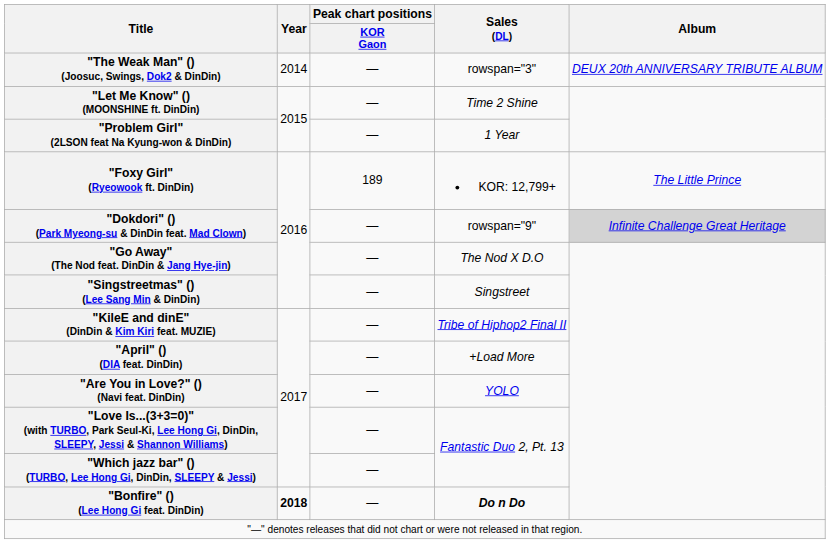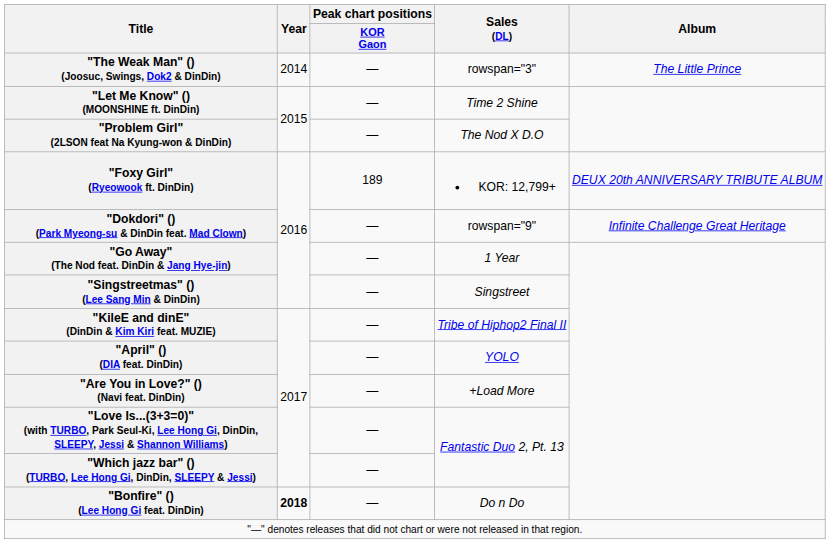(697, 69) DEUX 20th ANNIVERSARY TRIBUTE ALBUM -> (697, 69) The Little Prince
(502, 135) 1 Year -> (502, 135) The Nod X D.O
(697, 180) The Little Prince -> (697, 180) DEUX 20th ANNIVERSARY TRIBUTE ALBUM
(697, 225) lightgrey background -> (697, 225) no background
(502, 258) The Nod X D.O -> (502, 258) 1 Year
(502, 357) +Load More -> (502, 357) YOLO
(502, 390) YOLO -> (502, 390) +Load More
(502, 503) bold -> (502, 503) normal
